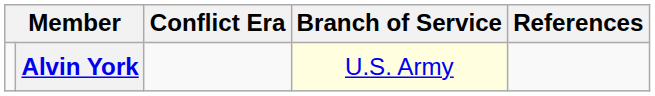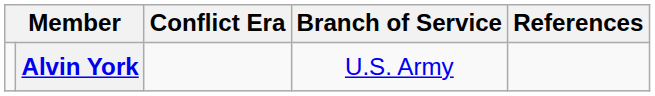(399, 66) lightyellow background -> (399, 66) no background
